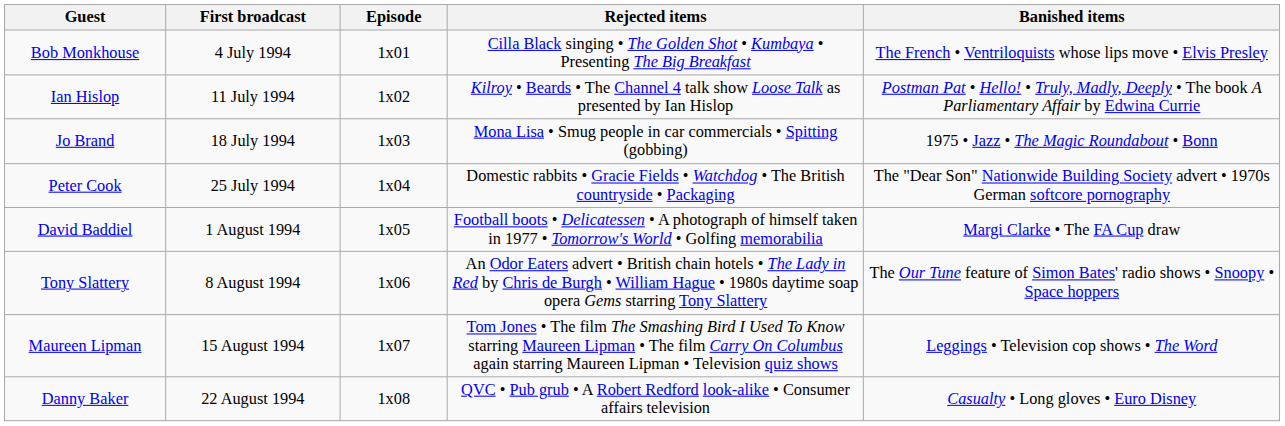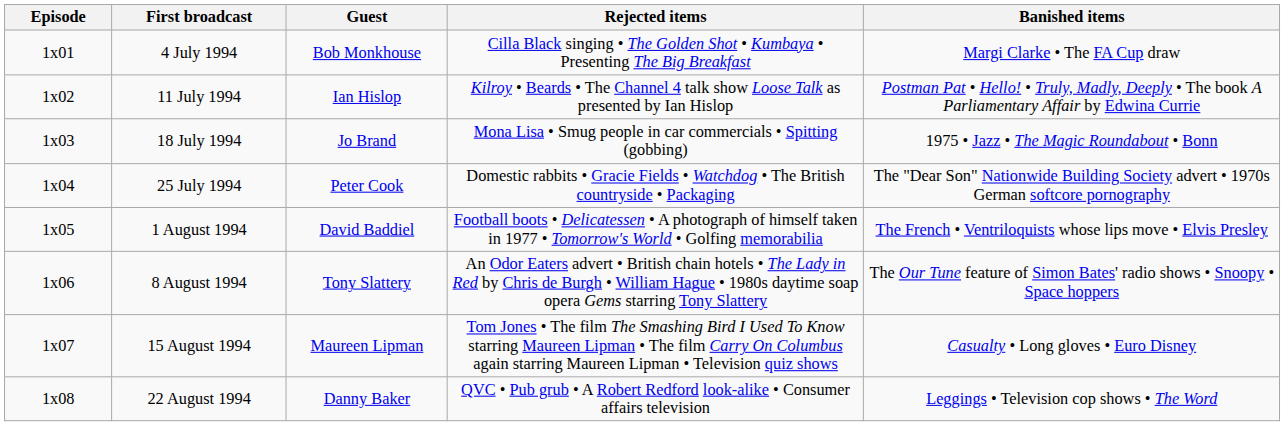columns swapped: (394, 17) <-> (85, 17)
(1072, 52) The French • Ventriloquists whose lips move • Elvis Presley -> (1072, 52) Margi Clarke • The FA Cup draw
(1072, 229) Margi Clarke • The FA Cup draw -> (1072, 229) The French • Ventriloquists whose lips move • Elvis Presley
(1072, 345) Leggings • Television cop shows • The Word -> (1072, 345) Casualty • Long gloves • Euro Disney
(1072, 398) Casualty • Long gloves • Euro Disney -> (1072, 398) Leggings • Television cop shows • The Word
